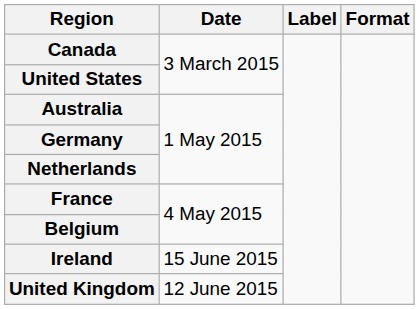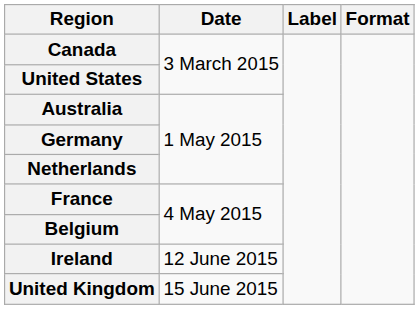(221, 259) 15 June 2015 -> (221, 259) 12 June 2015
(221, 288) 12 June 2015 -> (221, 288) 15 June 2015
